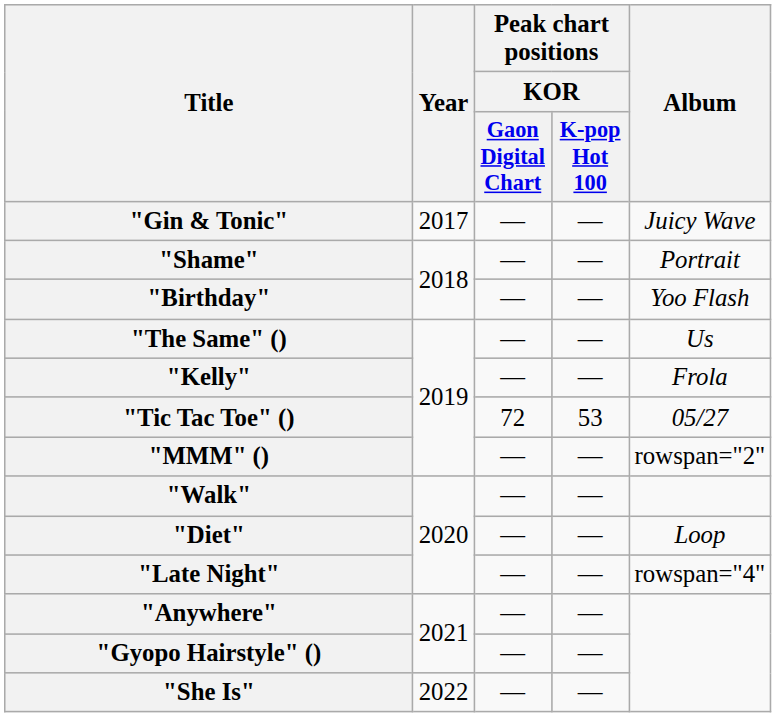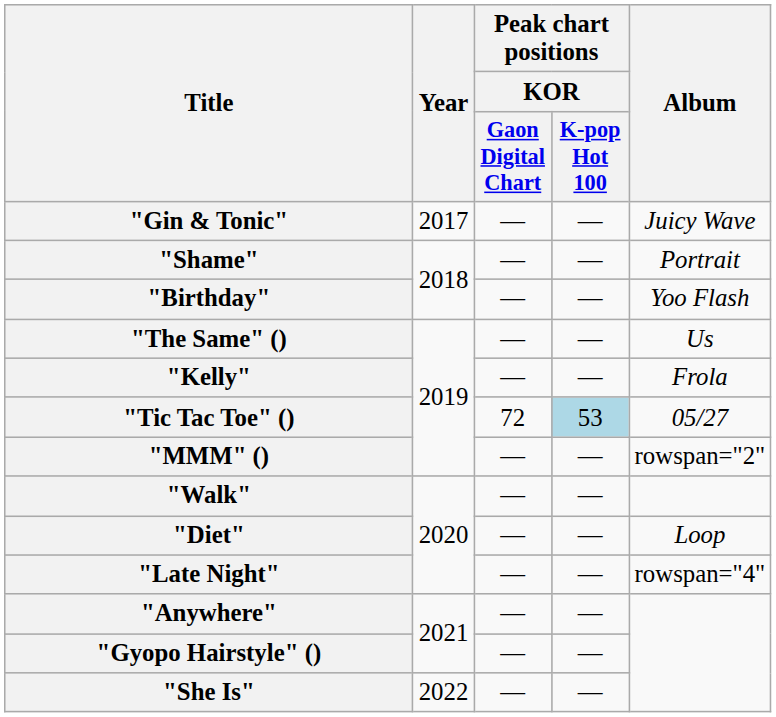(590, 416) no background -> (590, 416) lightblue background
